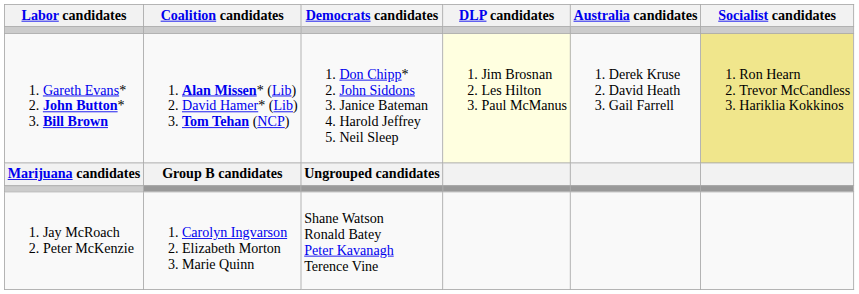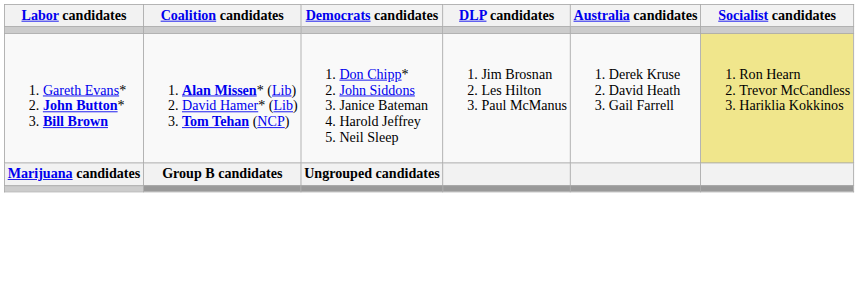(507, 90) lightyellow background -> (507, 90) no background
- row: (74, 241)
